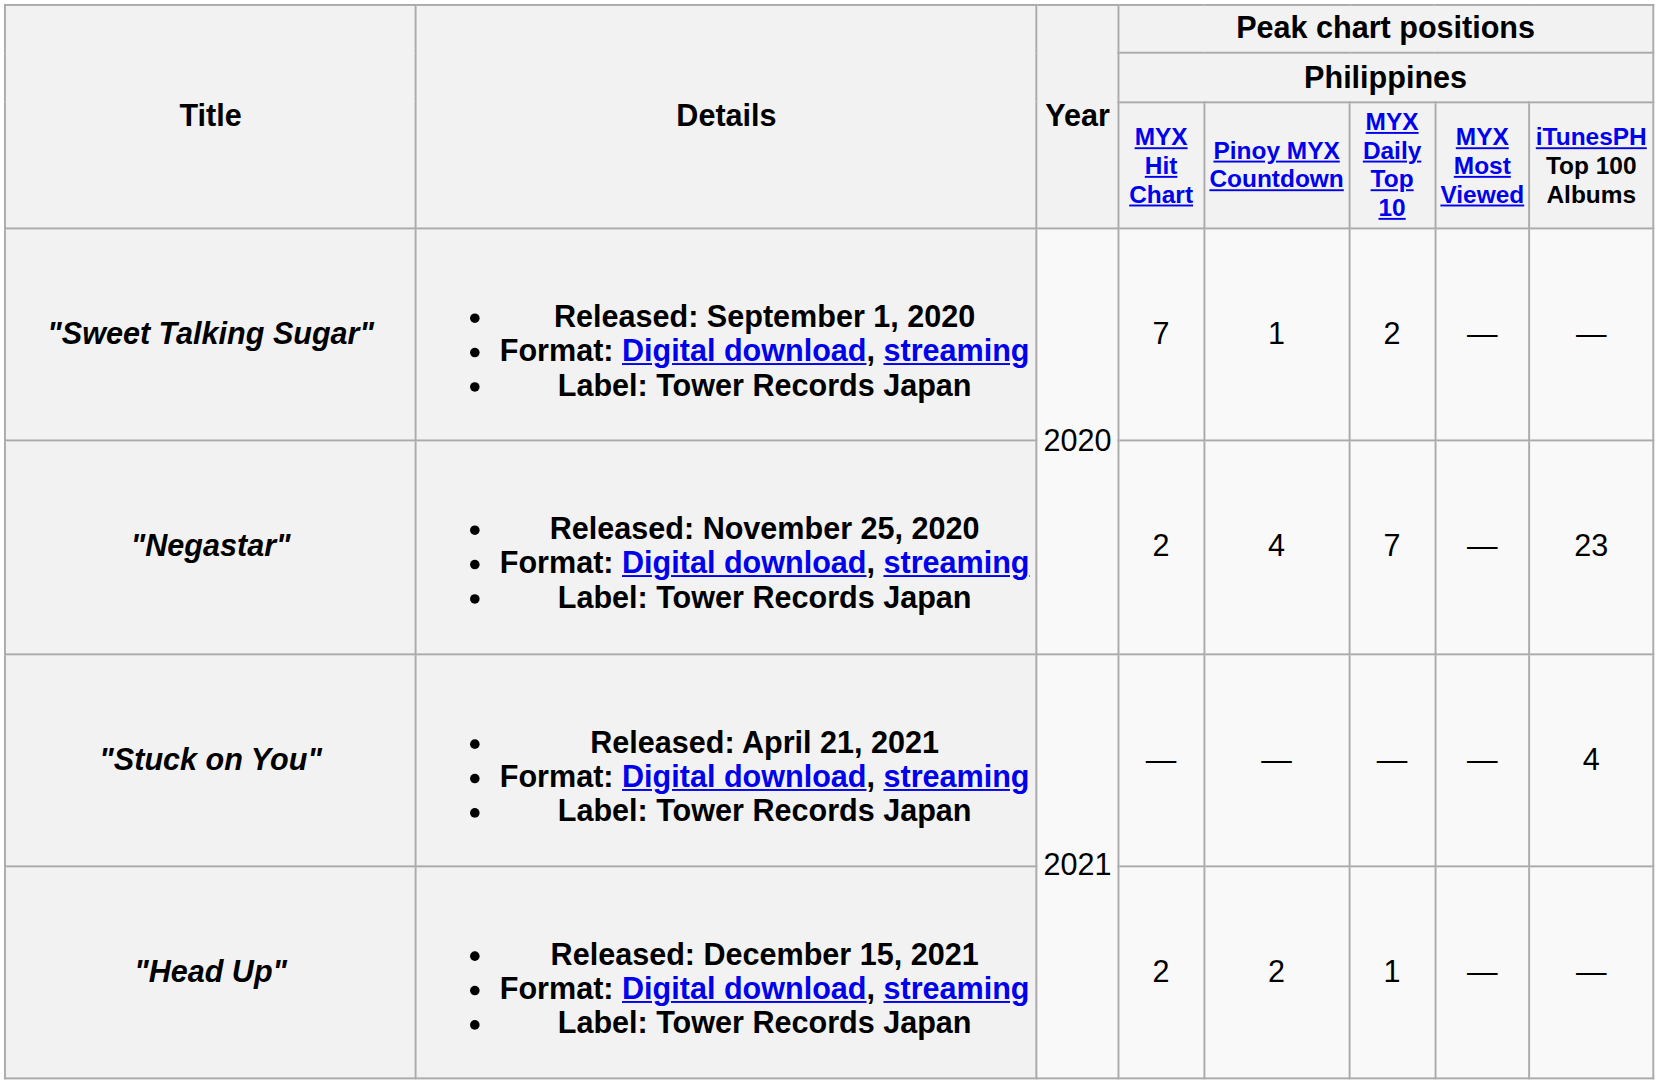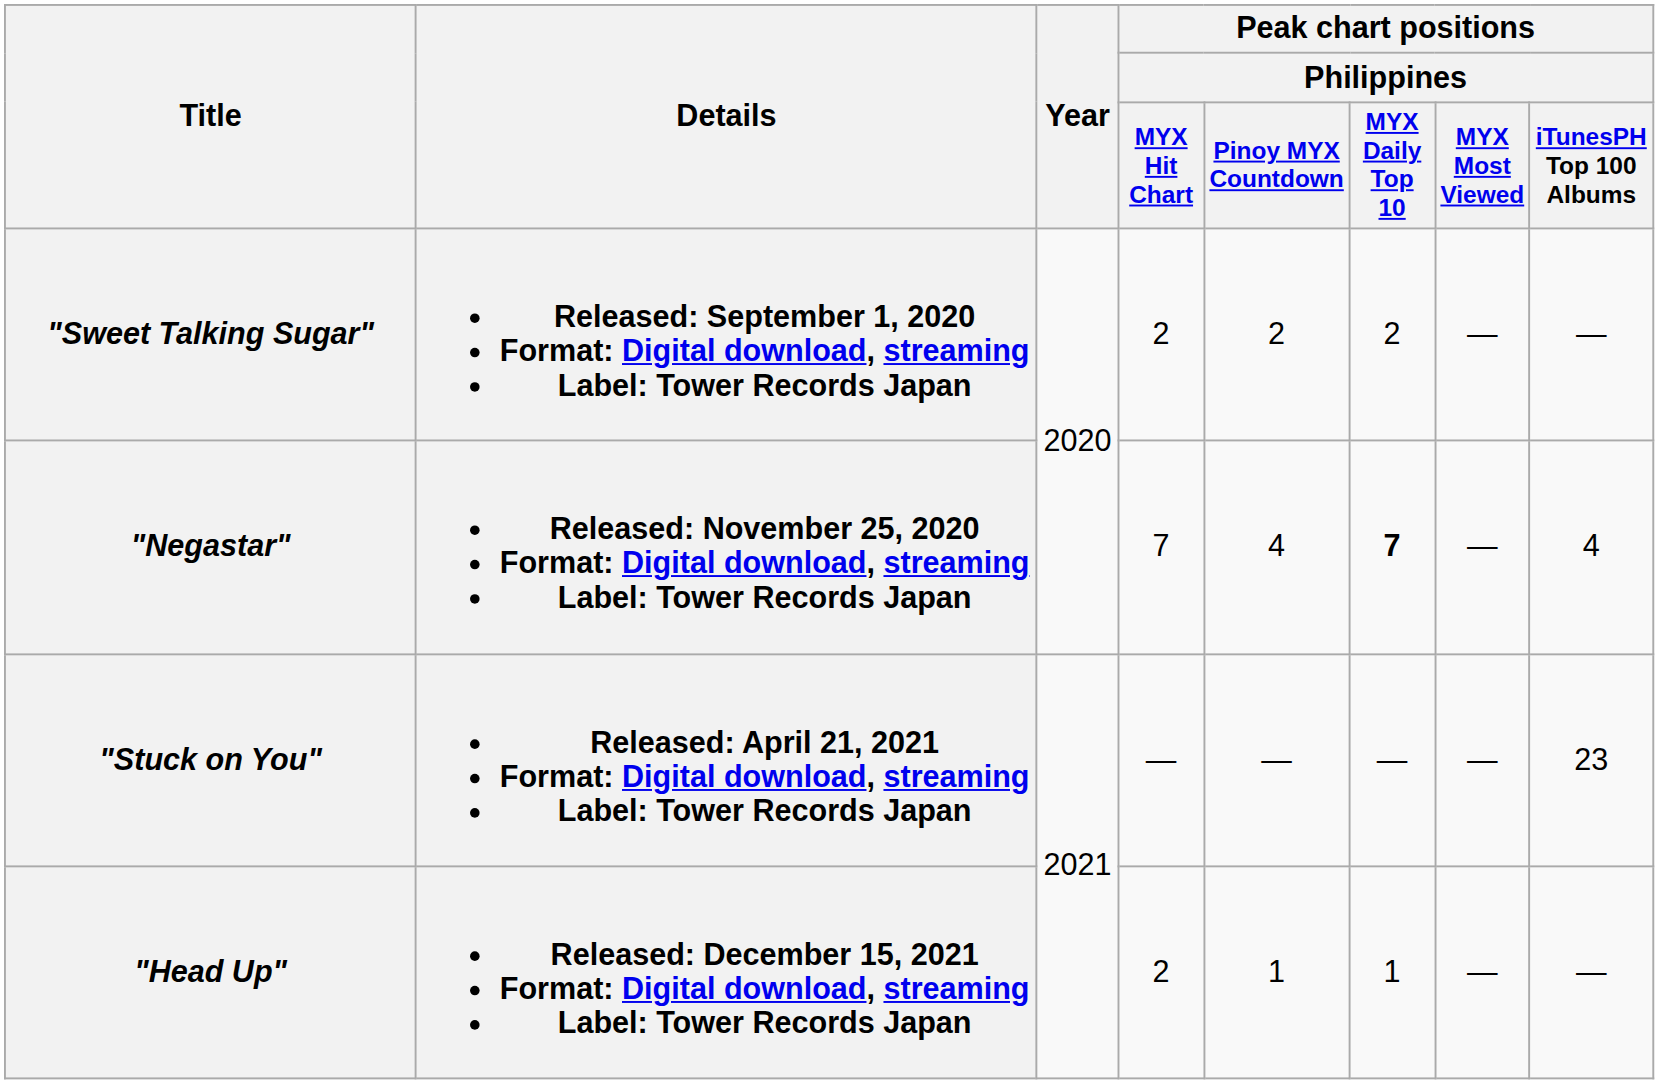(1161, 334) 7 -> (1161, 334) 2
(1277, 334) 1 -> (1277, 334) 2
(1161, 546) 2 -> (1161, 546) 7
(1392, 546) normal -> (1392, 546) bold
(1591, 546) 23 -> (1591, 546) 4
(1591, 759) 4 -> (1591, 759) 23
(1277, 972) 2 -> (1277, 972) 1
